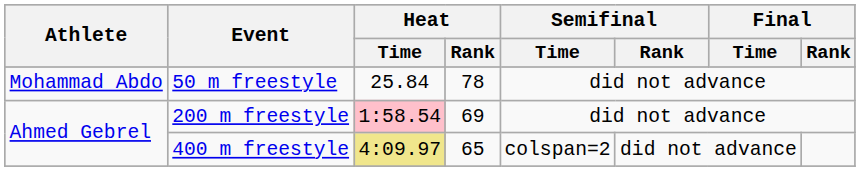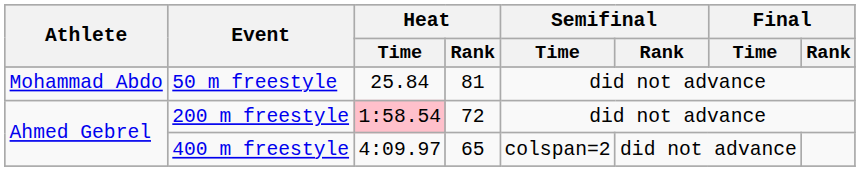(473, 83) 78 -> (473, 83) 81
(473, 116) 69 -> (473, 116) 72
(400, 149) khaki background -> (400, 149) no background
